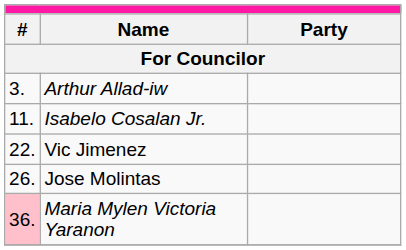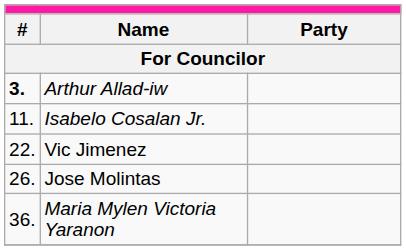(17, 89) normal -> (17, 89) bold
(22, 220) pink background -> (22, 220) no background
